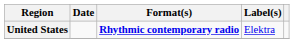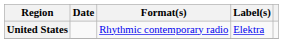(169, 30) bold -> (164, 30) normal
